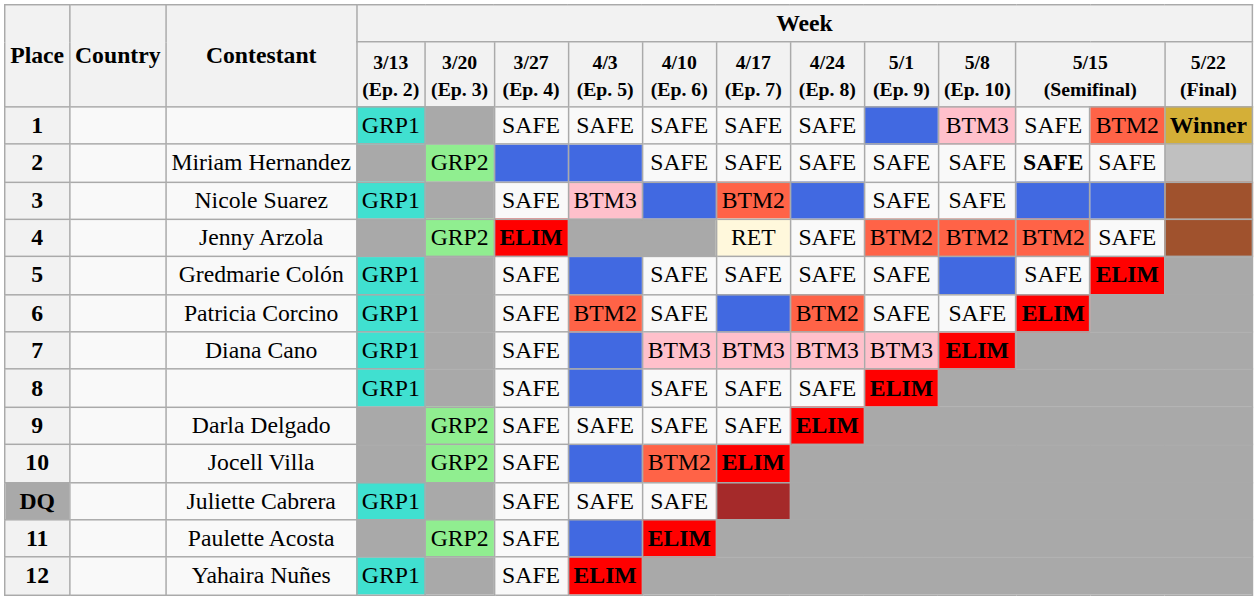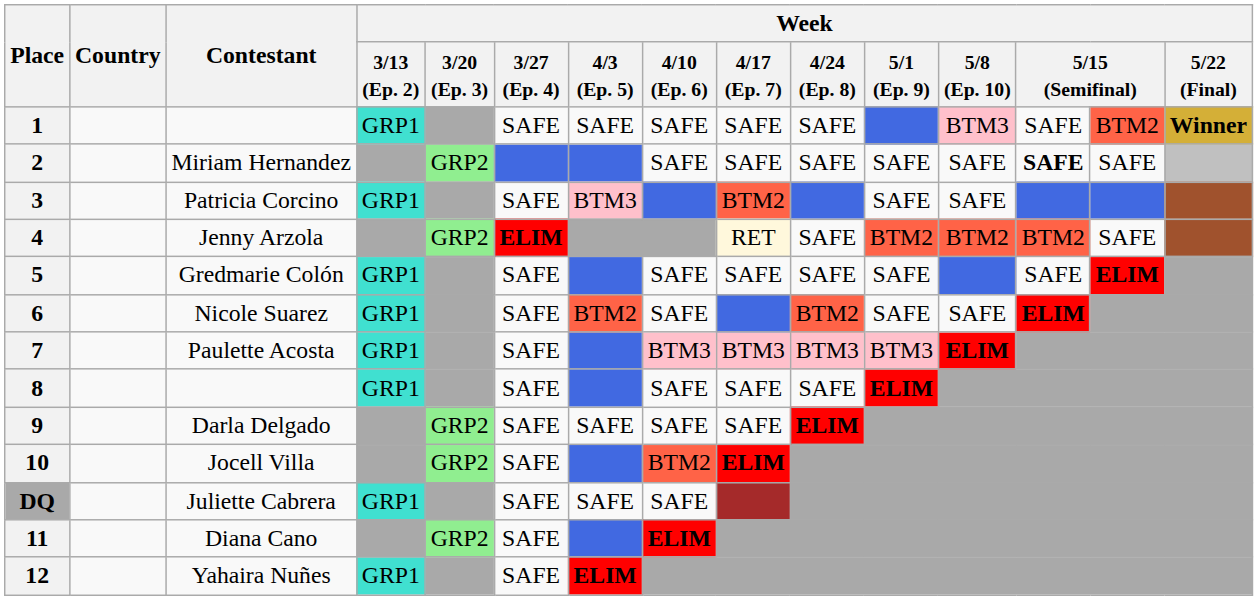(261, 200) Nicole Suarez -> (261, 200) Patricia Corcino
(261, 312) Patricia Corcino -> (261, 312) Nicole Suarez
(261, 350) Diana Cano -> (261, 350) Paulette Acosta
(261, 538) Paulette Acosta -> (261, 538) Diana Cano
